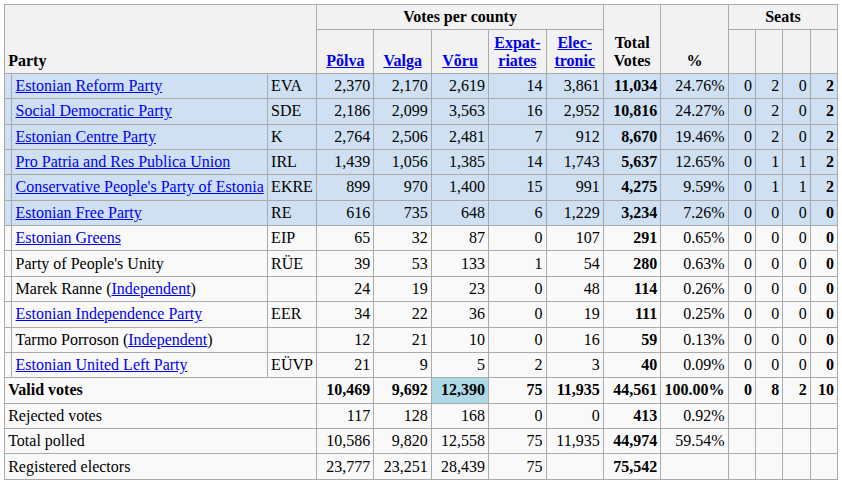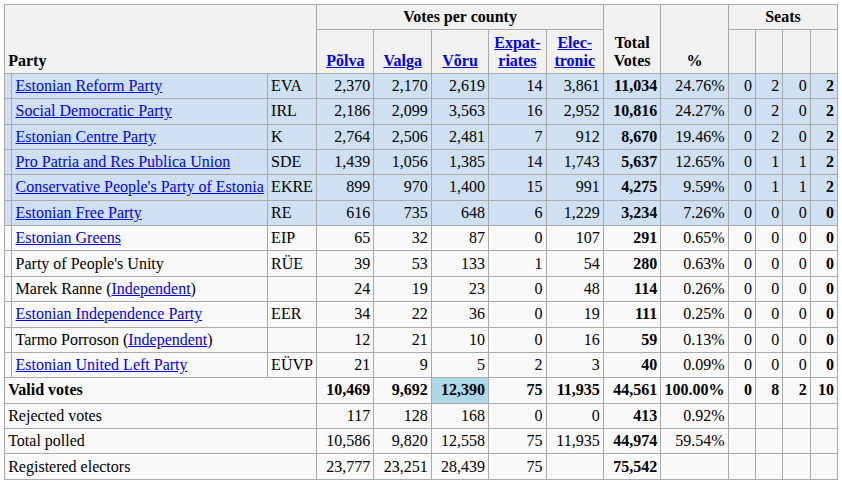(286, 111) SDE -> (284, 111) IRL
(284, 162) IRL -> (286, 162) SDE
